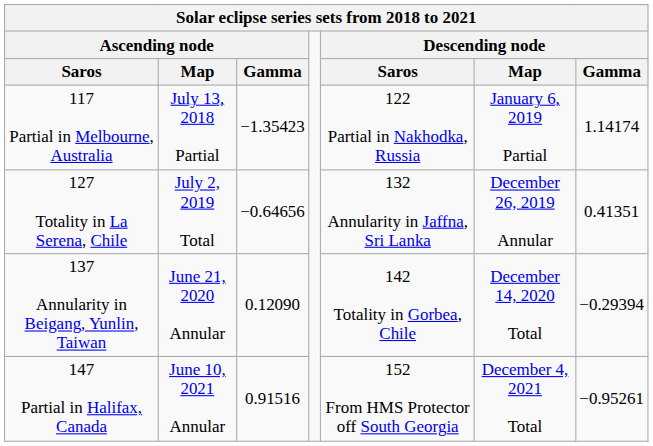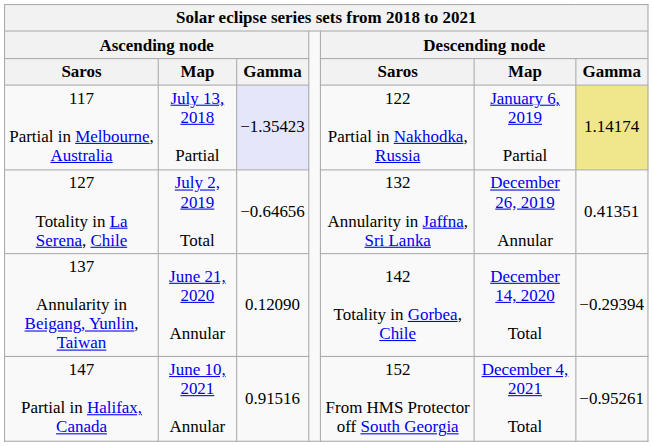(272, 127) no background -> (272, 127) lavender background
(612, 127) no background -> (612, 127) khaki background
